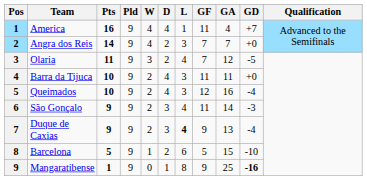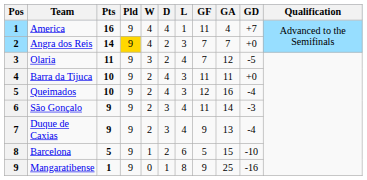(131, 44) no background -> (131, 44) gold background
(184, 130) bold -> (184, 130) normal
(251, 167) bold -> (251, 167) normal
